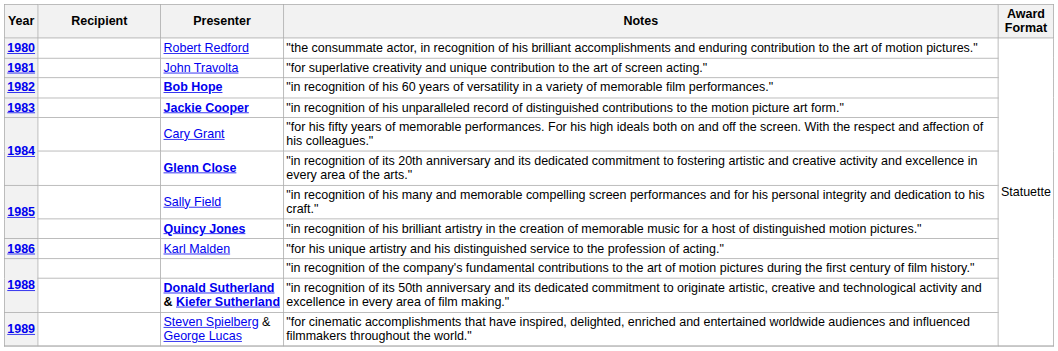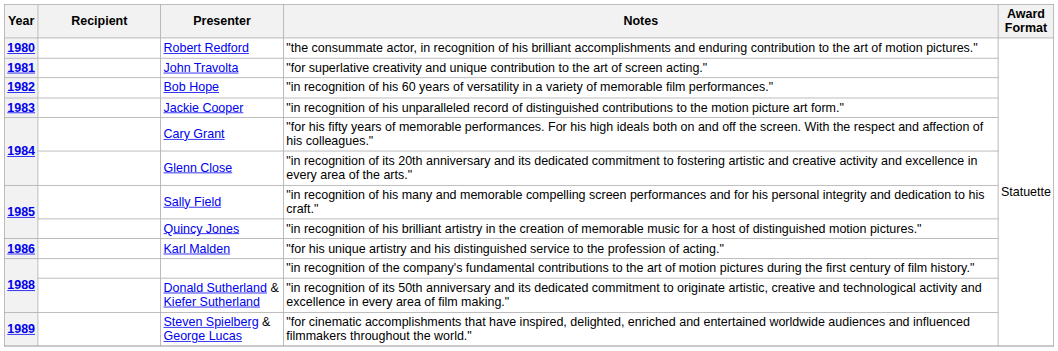(193, 87) bold -> (191, 87) normal
(206, 107) bold -> (203, 107) normal
(200, 168) bold -> (198, 168) normal
(204, 228) bold -> (201, 228) normal
(222, 295) bold -> (221, 295) normal
